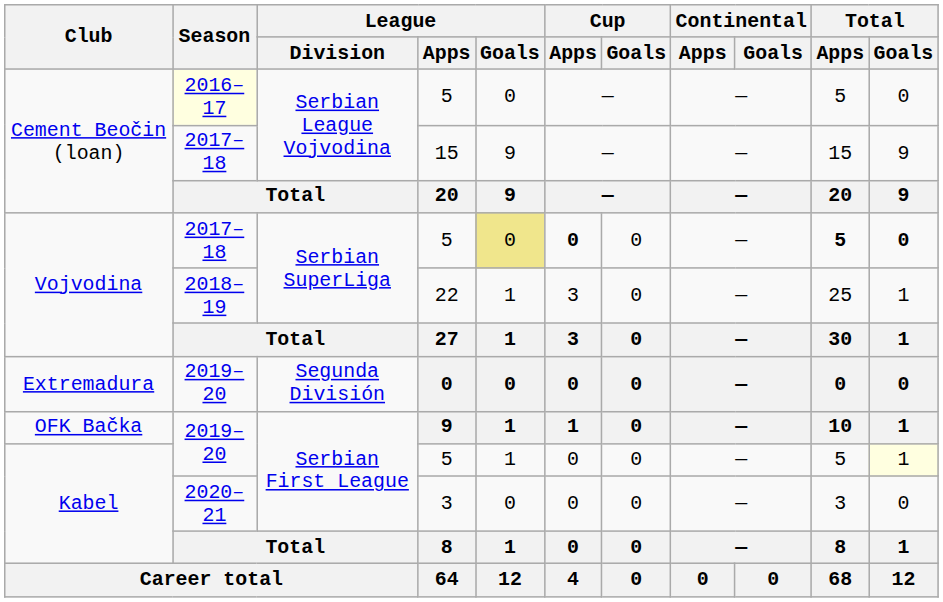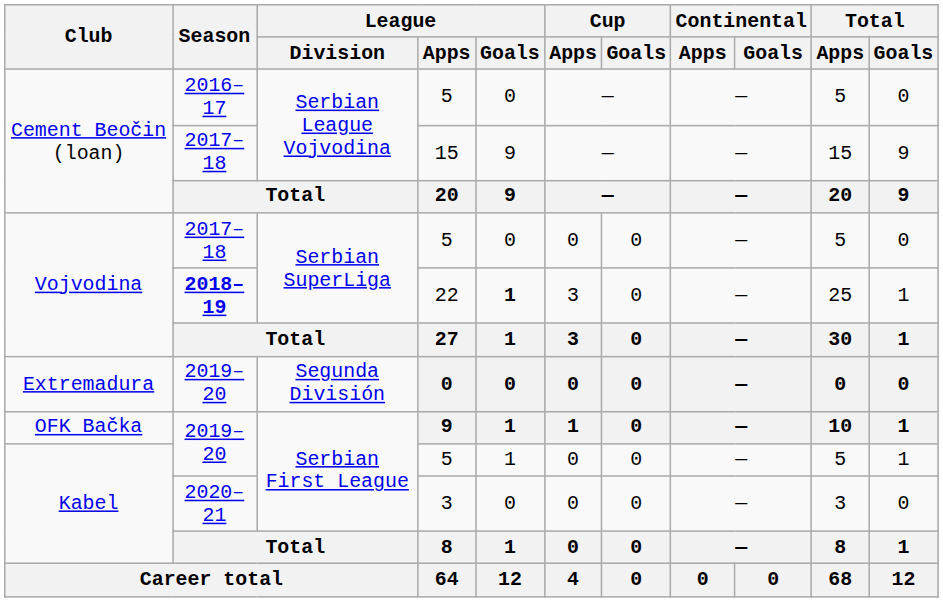(214, 97) lightyellow background -> (214, 97) no background
(510, 240) khaki background -> (510, 240) no background
(573, 240) bold -> (573, 240) normal
(840, 240) bold -> (840, 240) normal
(903, 240) bold -> (903, 240) normal
(214, 296) normal -> (214, 296) bold
(510, 296) normal -> (510, 296) bold
(903, 460) lightyellow background -> (903, 460) no background
